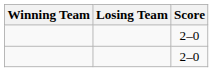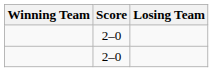columns swapped: (189, 14) <-> (132, 14)
